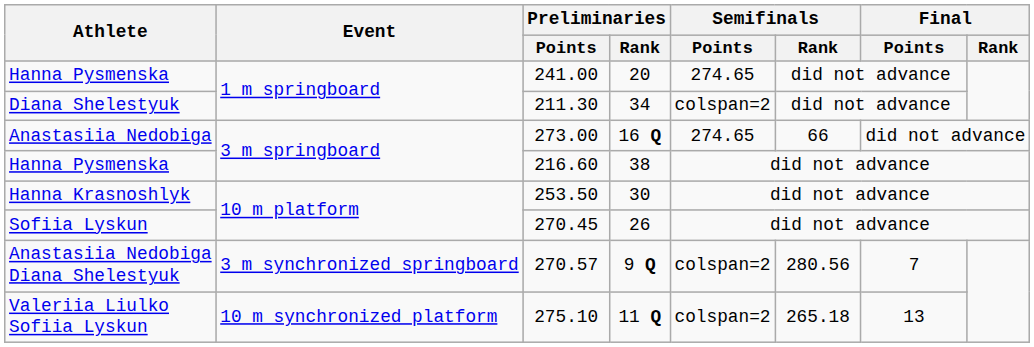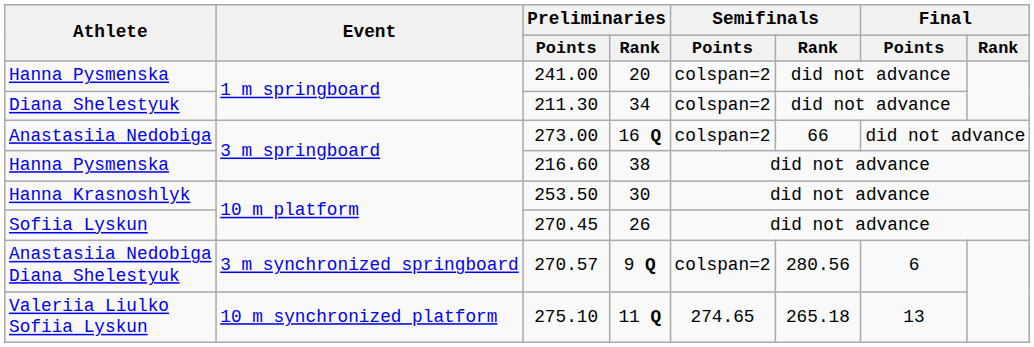(723, 76) 274.65 -> (723, 76) colspan=2
(723, 136) 274.65 -> (723, 136) colspan=2
(914, 266) 7 -> (914, 266) 6
(723, 317) colspan=2 -> (723, 317) 274.65
